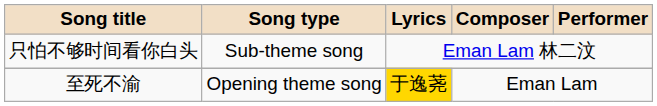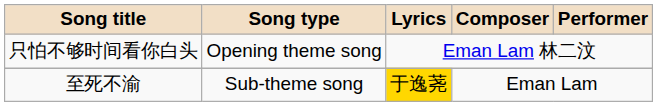(294, 51) Sub-theme song -> (294, 51) Opening theme song
(294, 84) Opening theme song -> (294, 84) Sub-theme song
